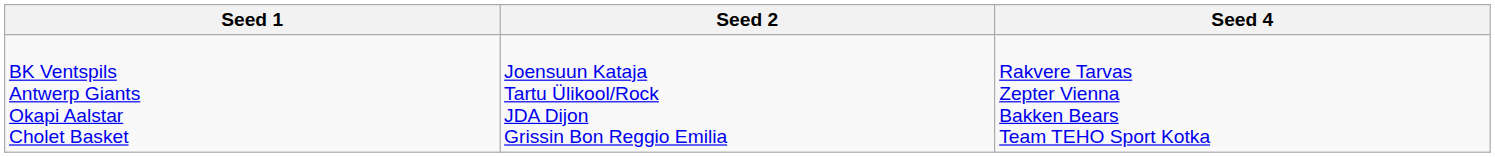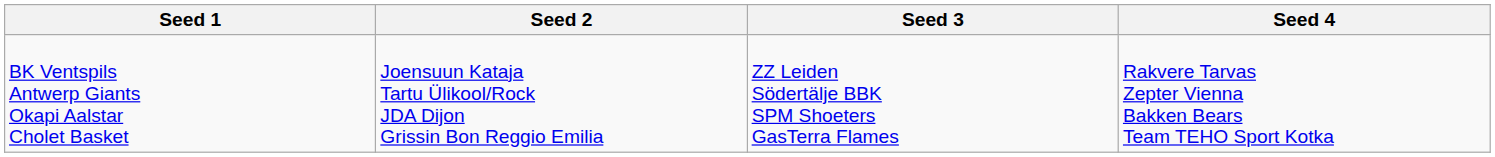+ column: (933, 19)
